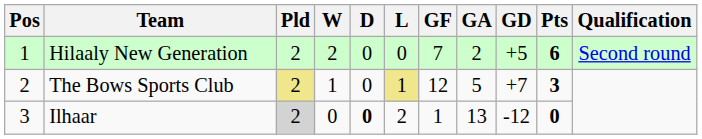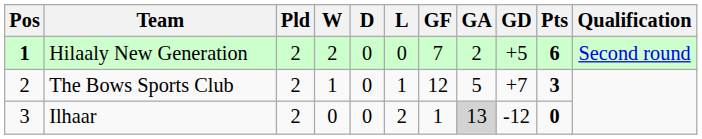(25, 52) normal -> (25, 52) bold
(295, 85) khaki background -> (295, 85) no background
(402, 85) khaki background -> (402, 85) no background
(295, 117) lightgrey background -> (295, 117) no background
(367, 117) bold -> (367, 117) normal
(477, 117) no background -> (477, 117) lightgrey background
